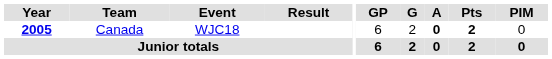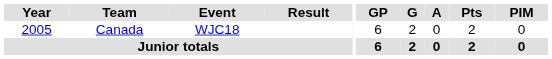(37, 29) bold -> (37, 29) normal
(437, 29) bold -> (437, 29) normal
(472, 29) bold -> (472, 29) normal
